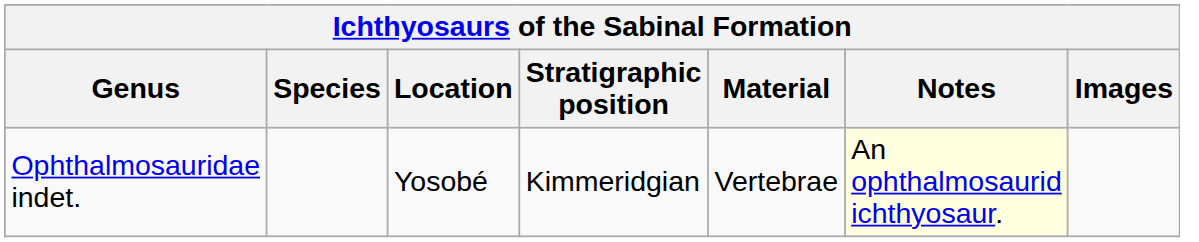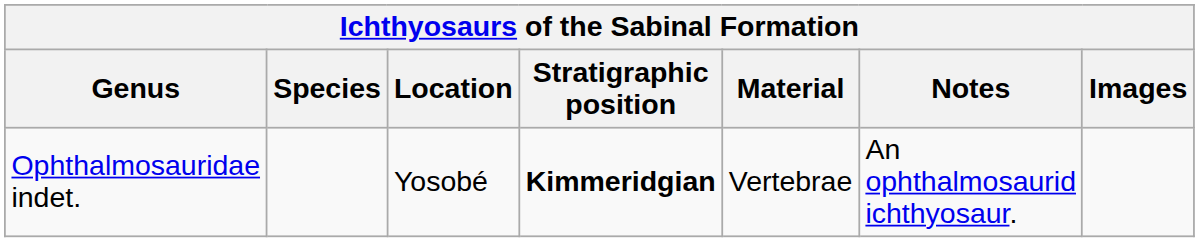(613, 181) normal -> (621, 181) bold
(956, 181) lightyellow background -> (971, 181) no background
